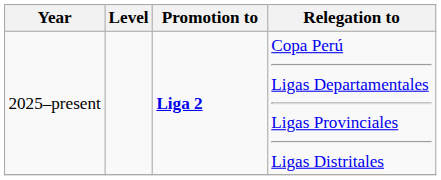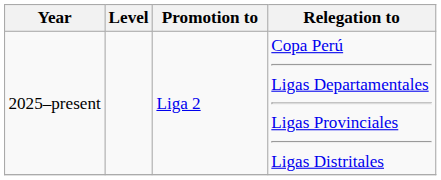(180, 103) bold -> (179, 103) normal
